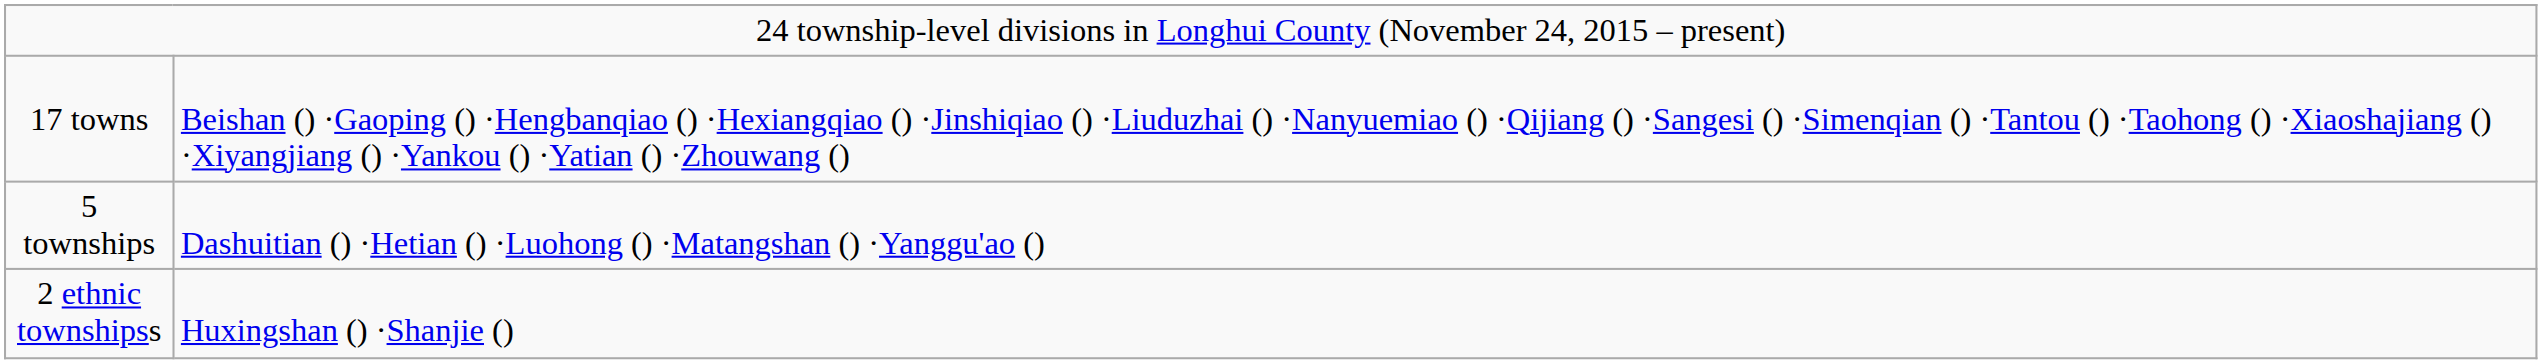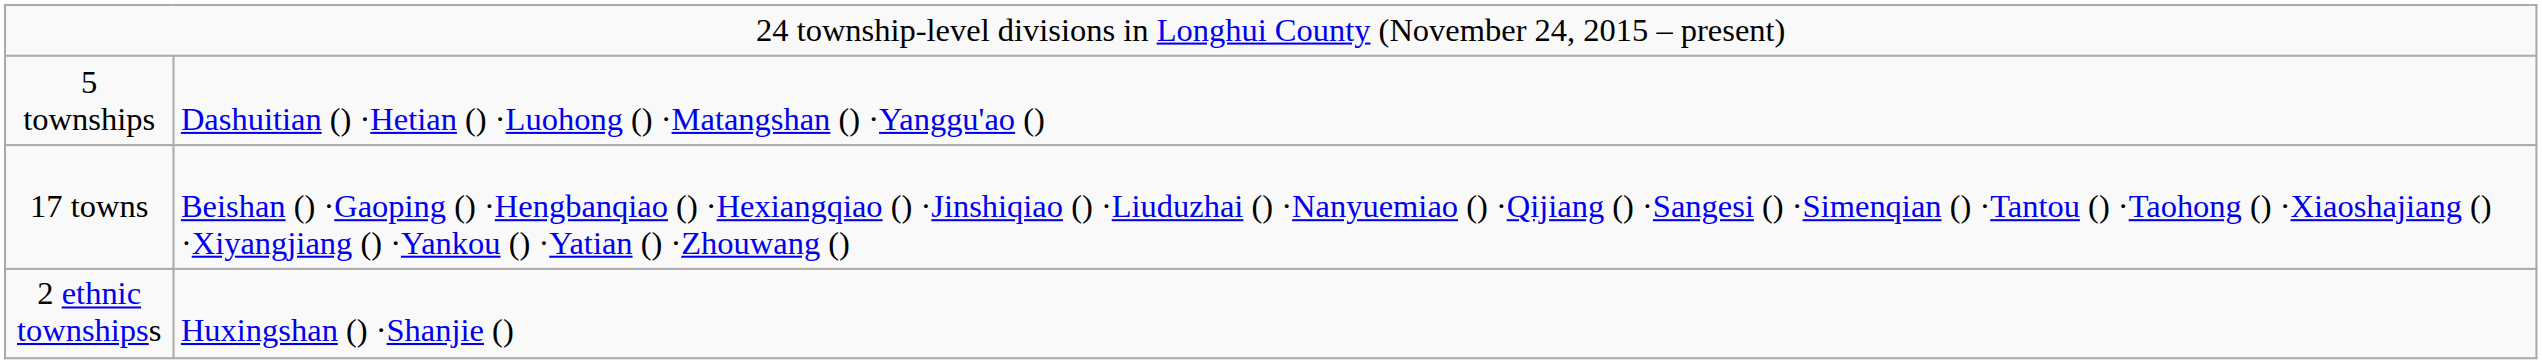rows swapped: (89, 118) <-> (89, 224)
